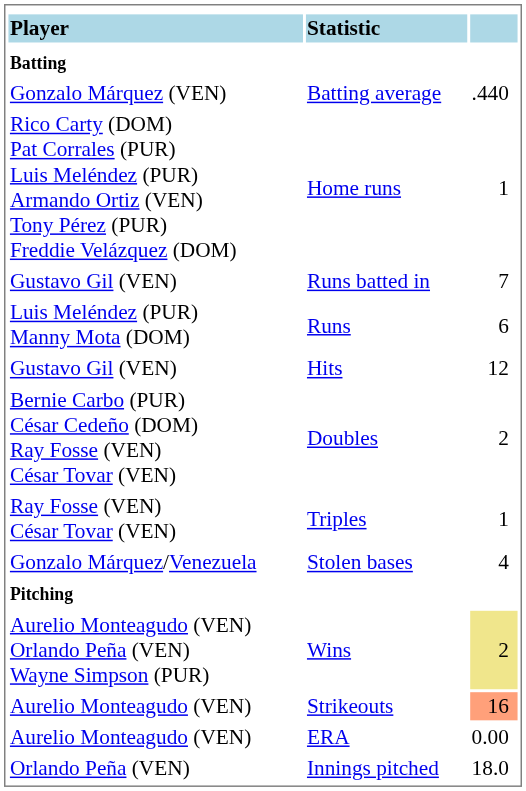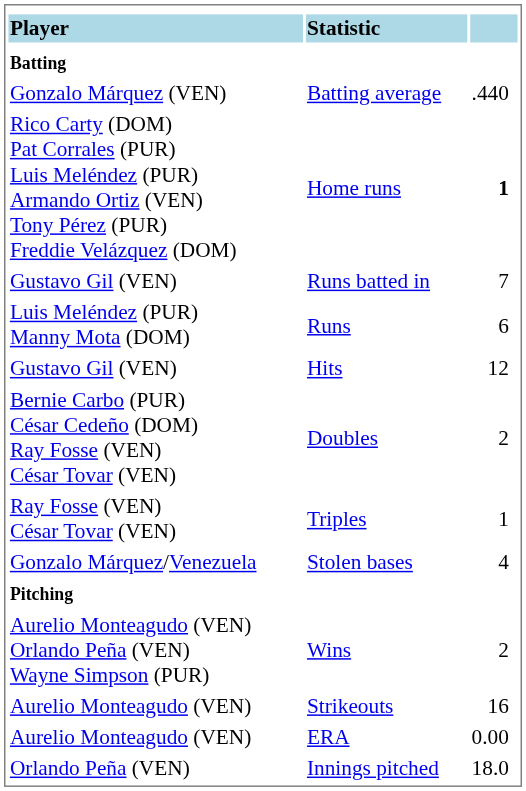(490, 187) normal -> (490, 187) bold
(490, 649) khaki background -> (490, 649) no background
(490, 706) lightsalmon background -> (490, 706) no background
